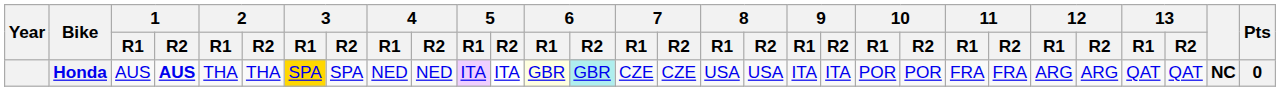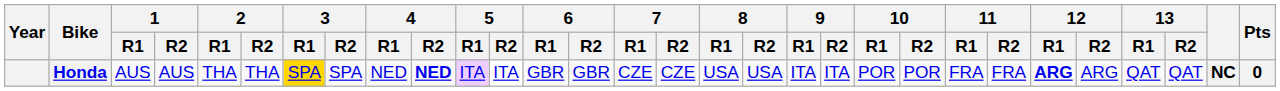(177, 73) bold -> (176, 73) normal
(434, 73) normal -> (433, 73) bold
(547, 73) lightyellow background -> (546, 73) no background
(592, 73) paleturquoise background -> (591, 73) no background
(1054, 73) normal -> (1053, 73) bold
